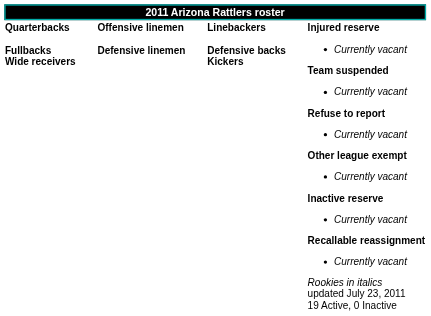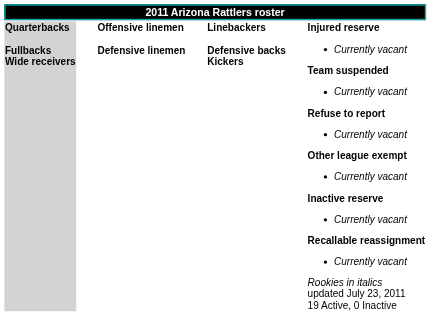(40, 45) no background -> (40, 45) lightgrey background
